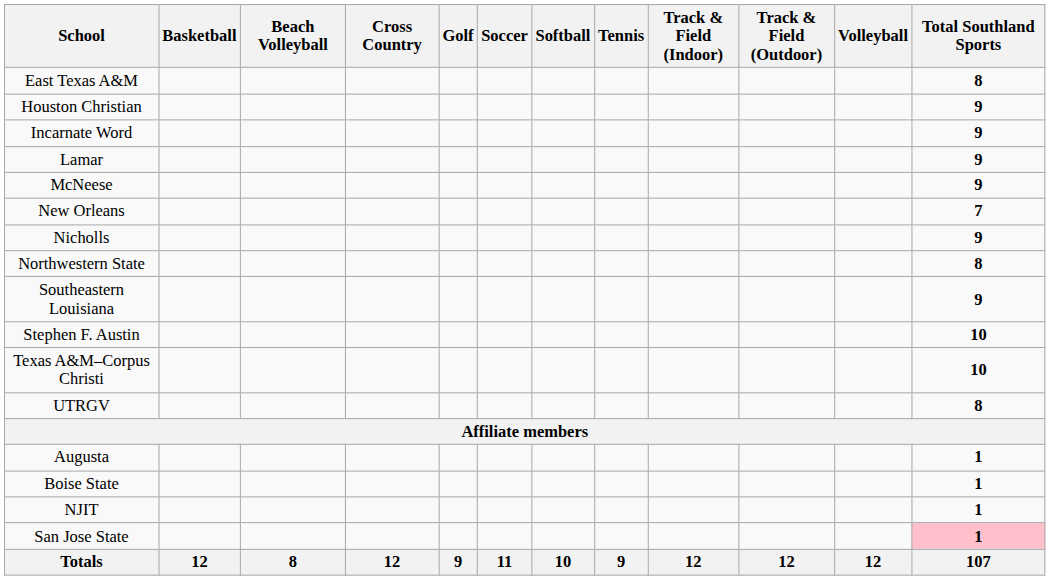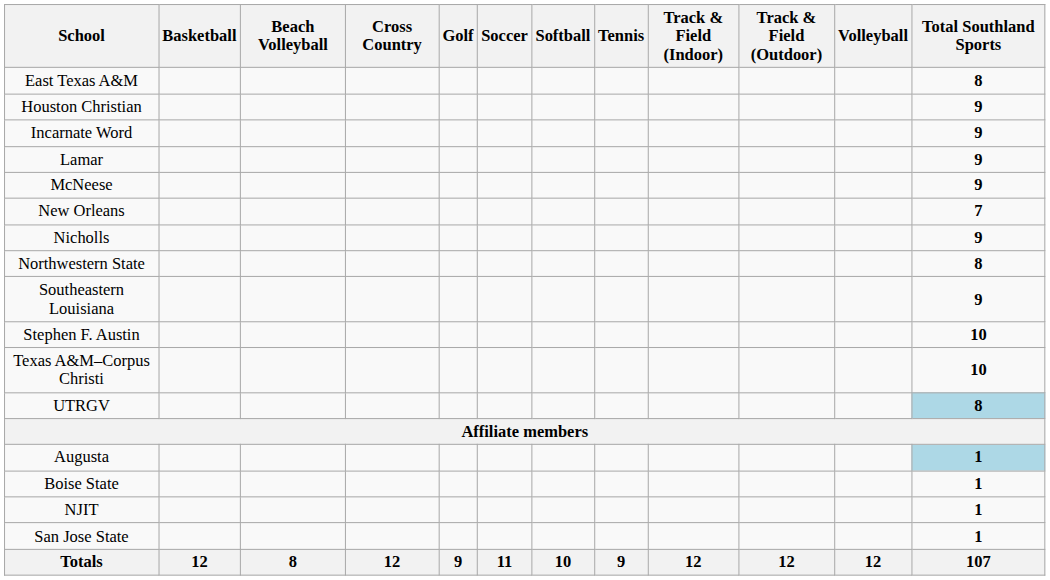(978, 405) no background -> (978, 405) lightblue background
(978, 457) no background -> (978, 457) lightblue background
(978, 536) pink background -> (978, 536) no background
